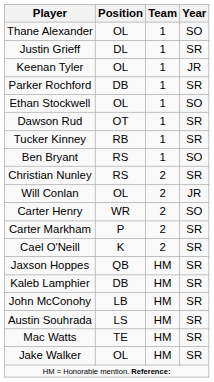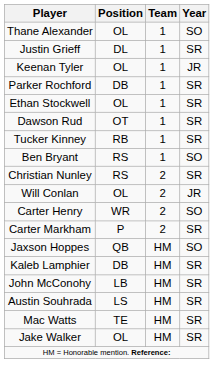(194, 103) SO -> (194, 103) SR
- row: (50, 247)
(194, 265) SR -> (194, 247) SO
